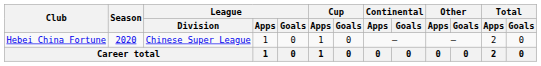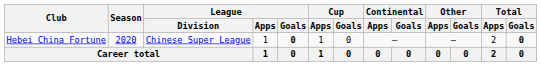(293, 40) normal -> (293, 40) bold
(521, 40) normal -> (521, 40) bold
